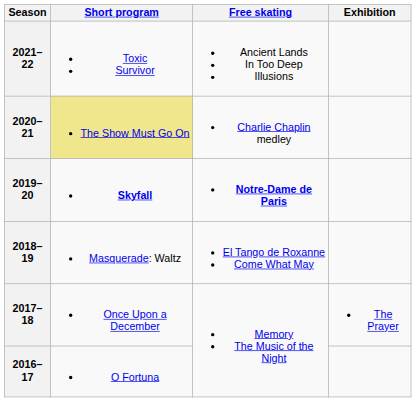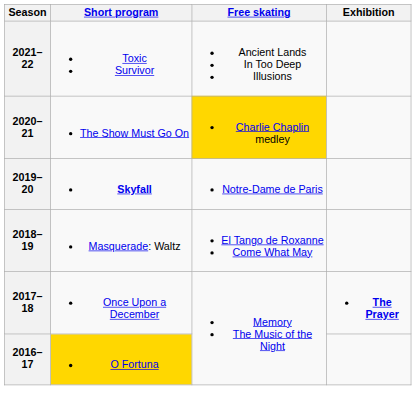(122, 133) khaki background -> (121, 133) no background
(261, 133) no background -> (259, 133) gold background
(261, 196) bold -> (259, 190) normal
(370, 321) normal -> (369, 309) bold
(122, 377) no background -> (121, 365) gold background
